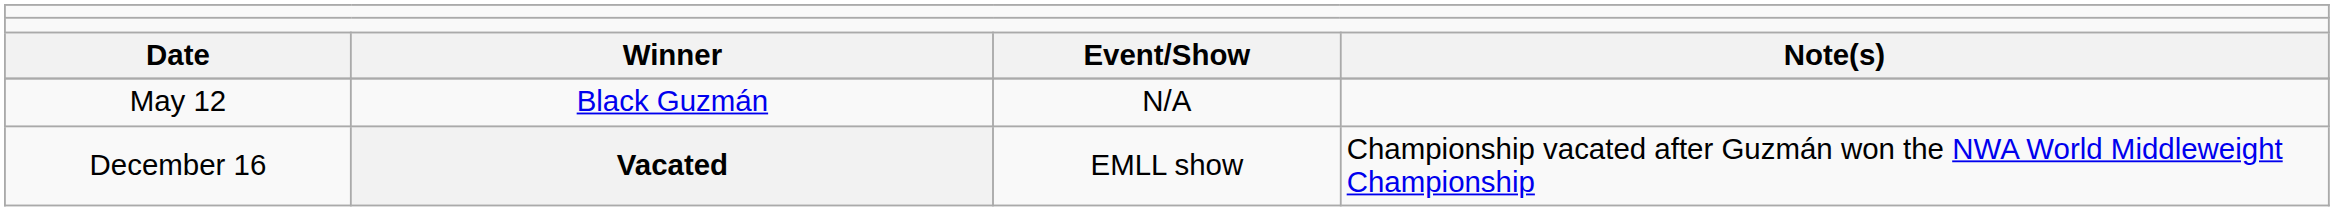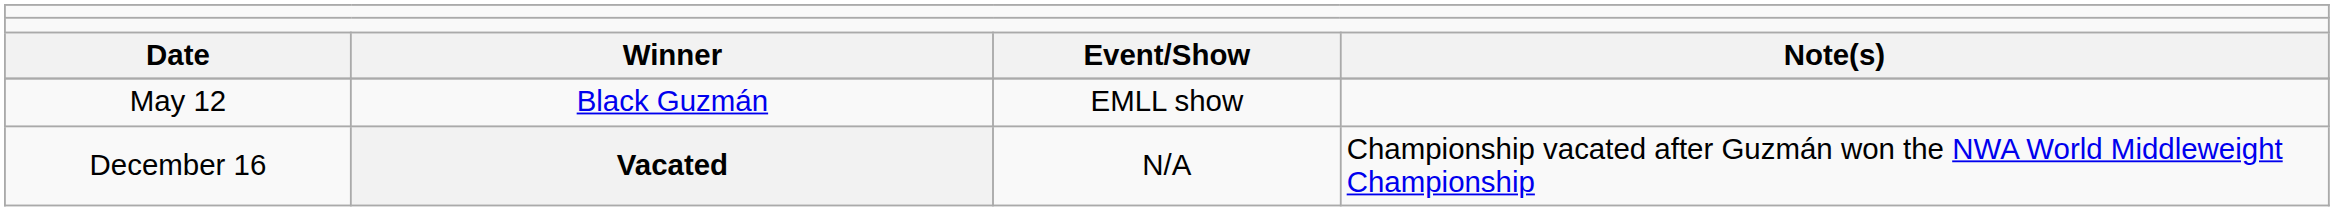(1167, 101) N/A -> (1167, 101) EMLL show
(1167, 164) EMLL show -> (1167, 164) N/A
